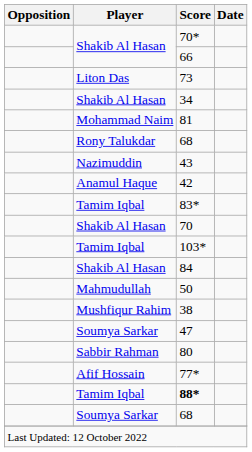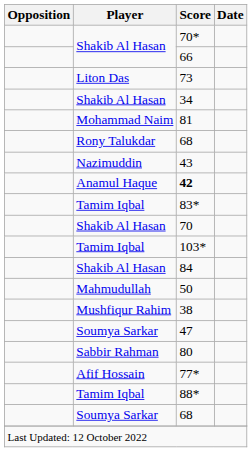(186, 183) normal -> (186, 183) bold
(189, 394) bold -> (189, 394) normal
